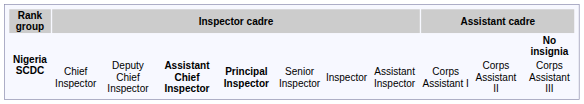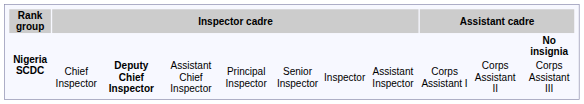(128, 77) normal -> (131, 77) bold
(187, 77) bold -> (191, 77) normal
(246, 77) bold -> (246, 77) normal
